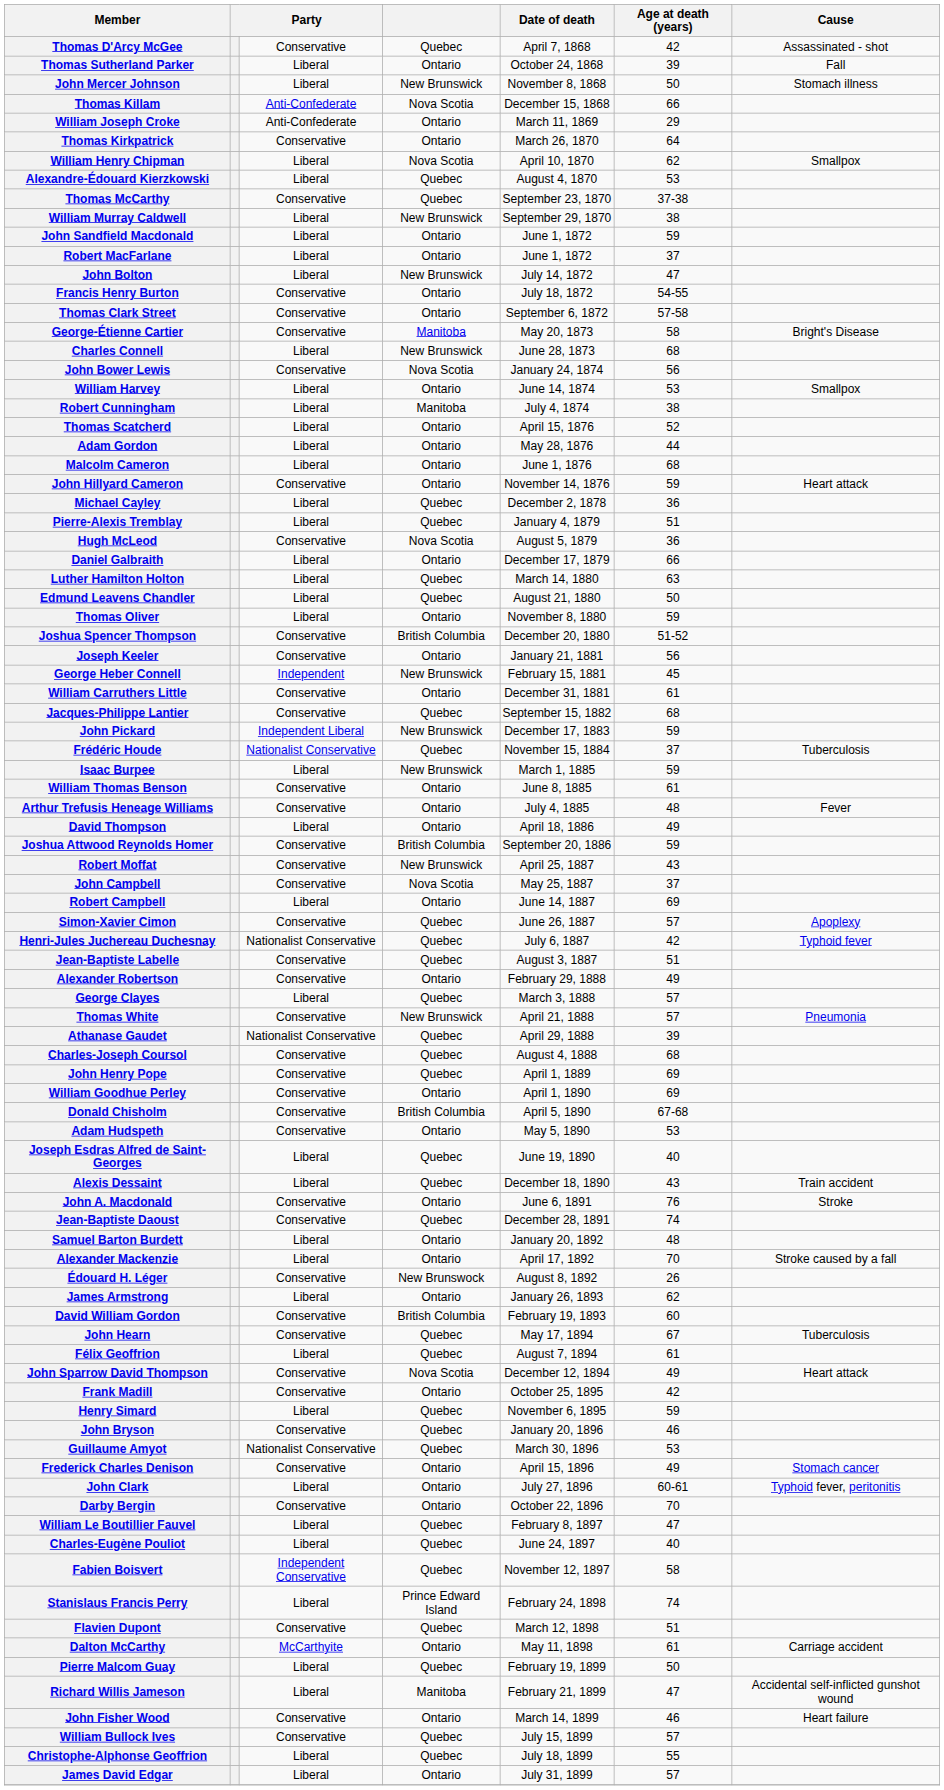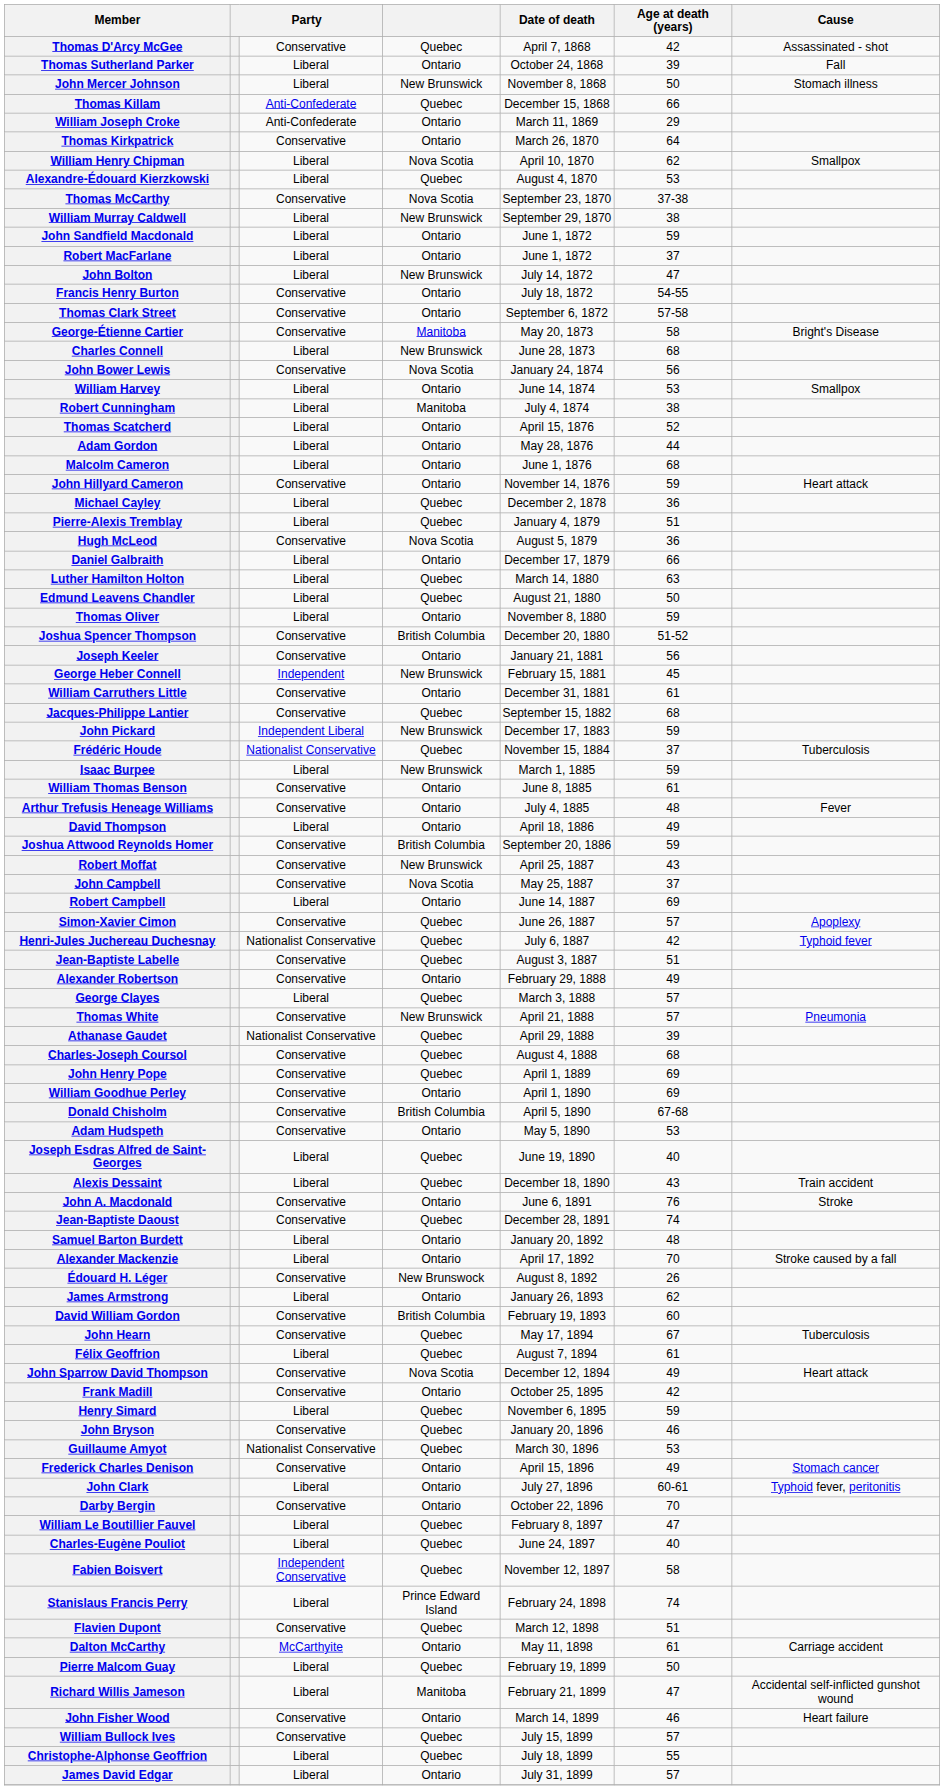(441, 103) Nova Scotia -> (441, 103) Quebec
(441, 198) Quebec -> (441, 198) Nova Scotia
